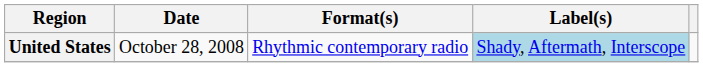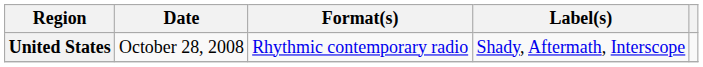(581, 47) lightblue background -> (581, 47) no background
